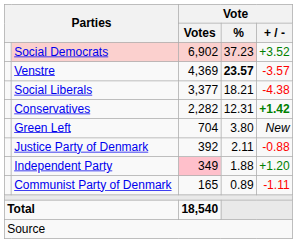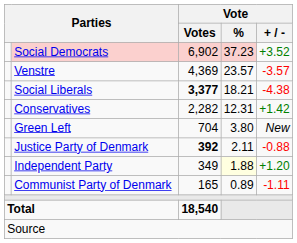(239, 71) bold -> (239, 71) normal
(203, 90) normal -> (203, 90) bold
(274, 109) bold -> (274, 109) normal
(208, 147) normal -> (208, 147) bold
(208, 166) pink background -> (208, 166) no background
(242, 166) no background -> (242, 166) lightyellow background
